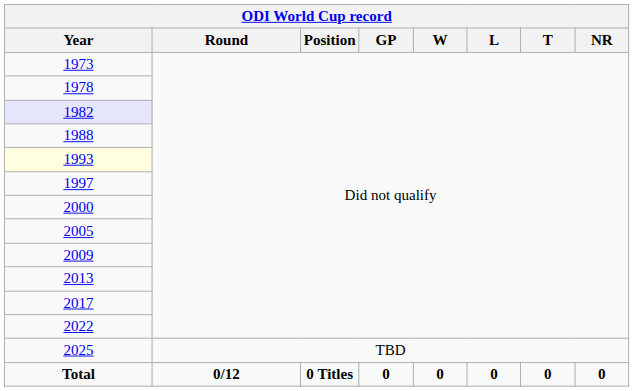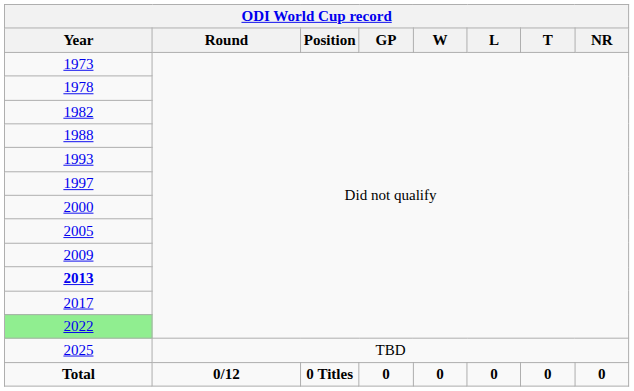(78, 111) lavender background -> (78, 111) no background
(78, 159) lightyellow background -> (78, 159) no background
(78, 278) normal -> (78, 278) bold
(78, 326) no background -> (78, 326) lightgreen background
